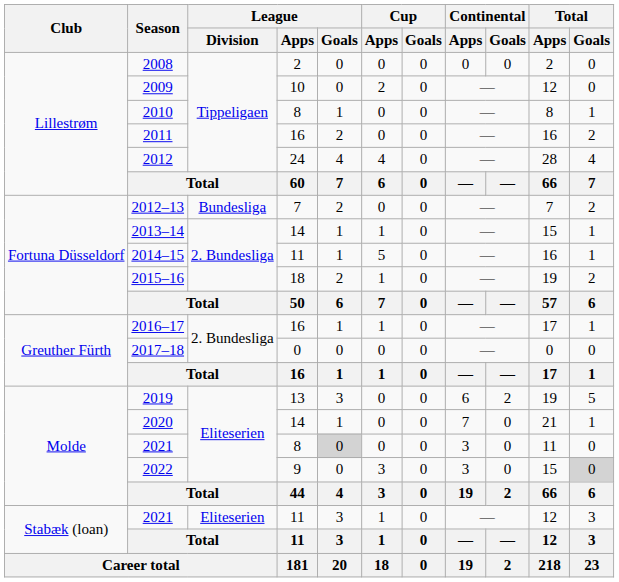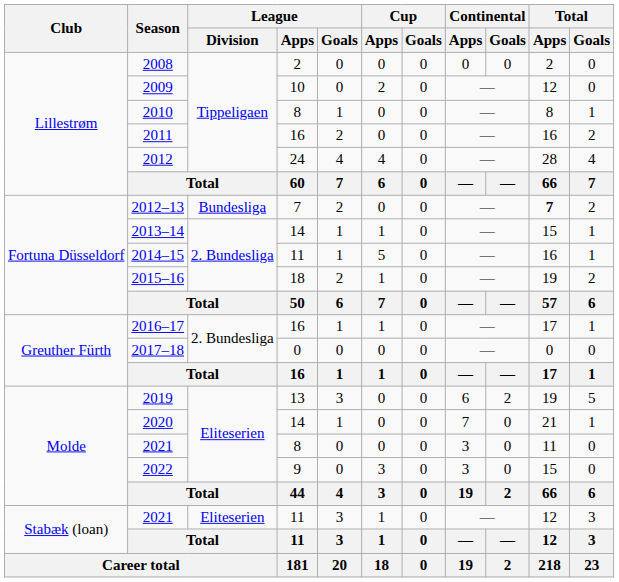(550, 207) normal -> (550, 207) bold
(339, 445) lightgrey background -> (339, 445) no background
(592, 469) lightgrey background -> (592, 469) no background
